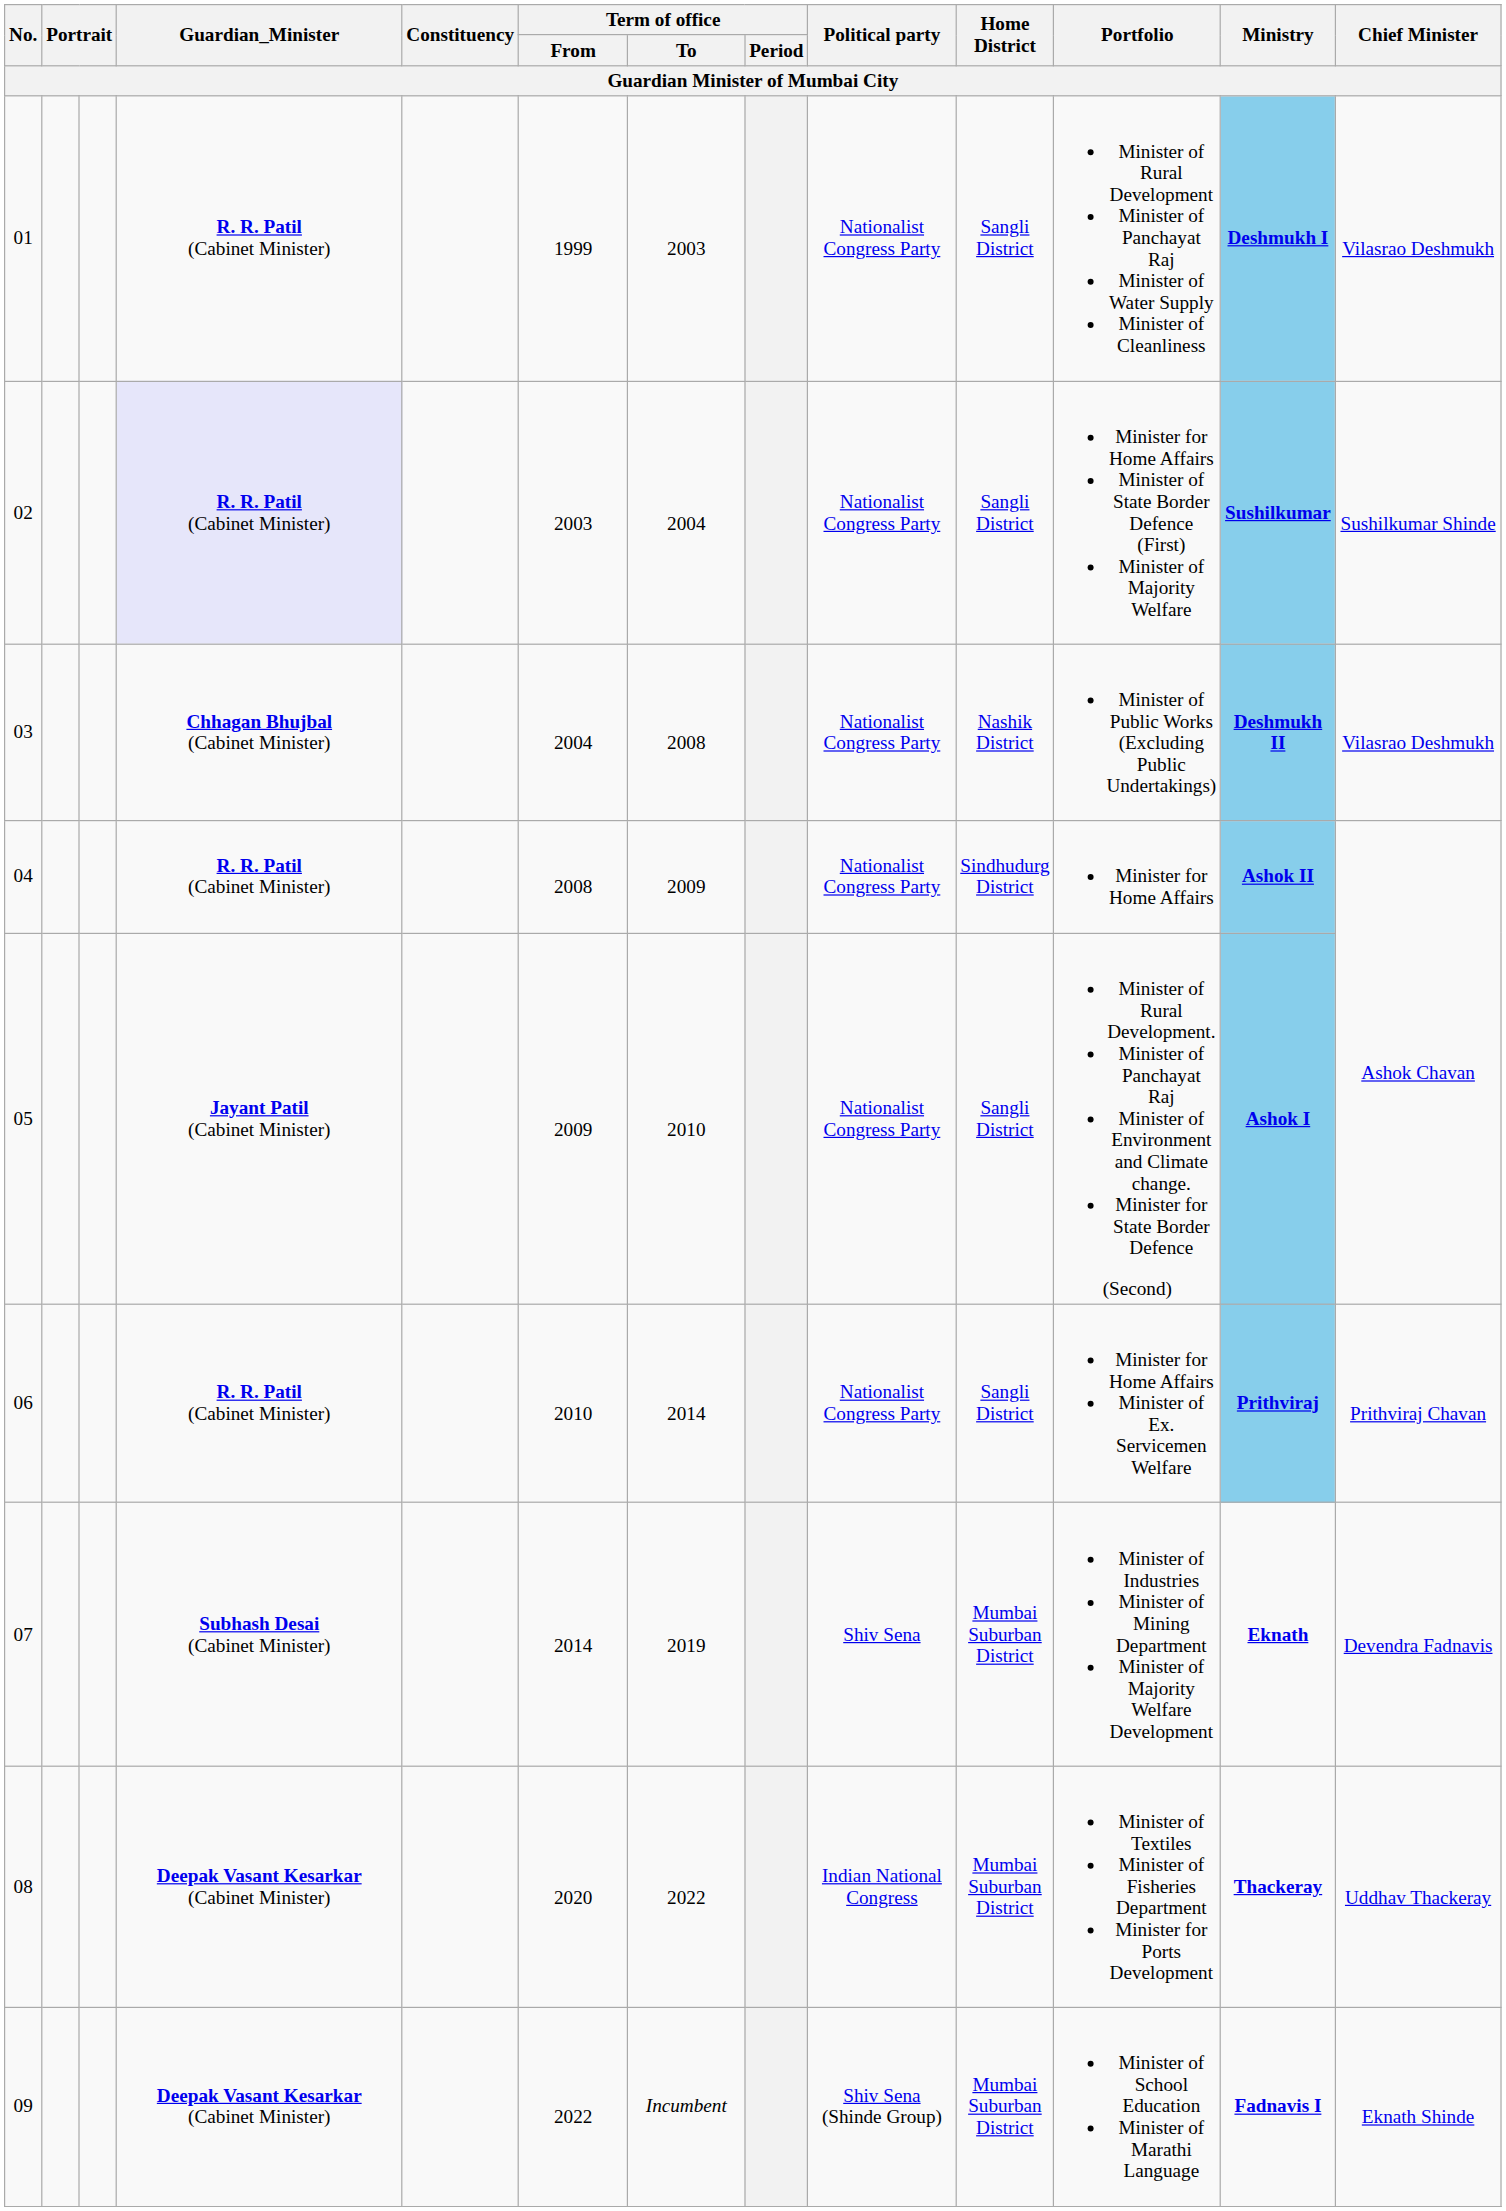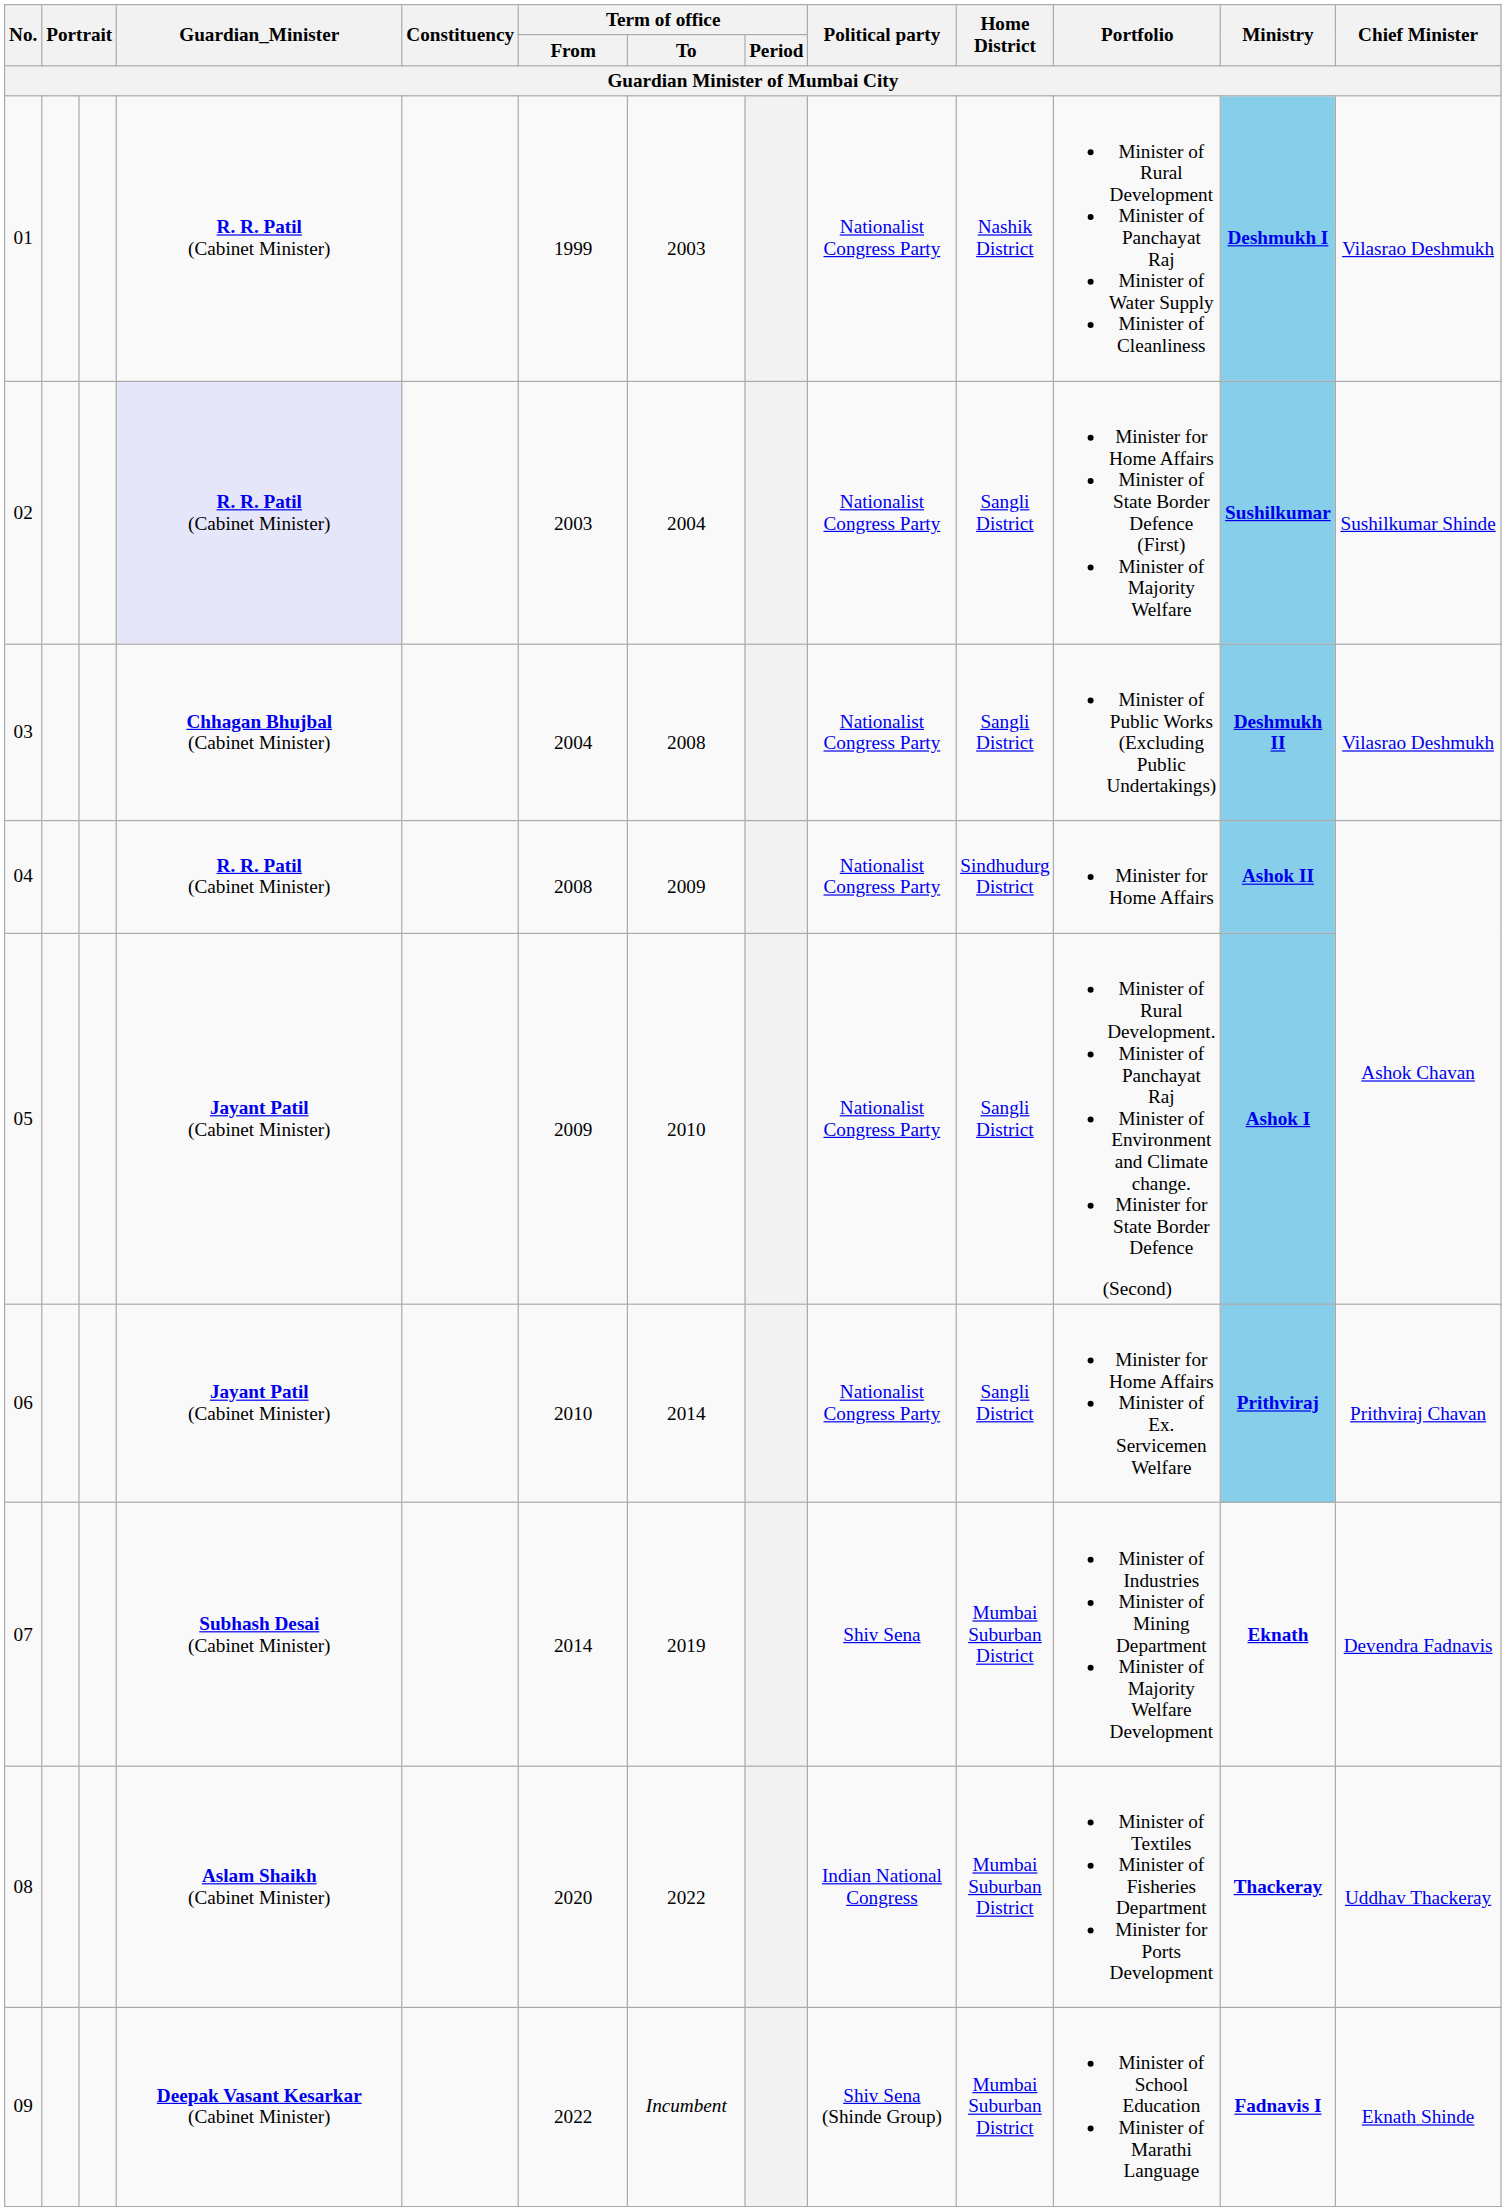(1005, 238) Sangli District -> (1005, 238) Nashik District
(1005, 732) Nashik District -> (1005, 732) Sangli District
(259, 1403) R. R. Patil (Cabinet Minister) -> (259, 1403) Jayant Patil (Cabinet Minister)
(259, 1886) Deepak Vasant Kesarkar (Cabinet Minister) -> (259, 1886) Aslam Shaikh (Cabinet Minister)
